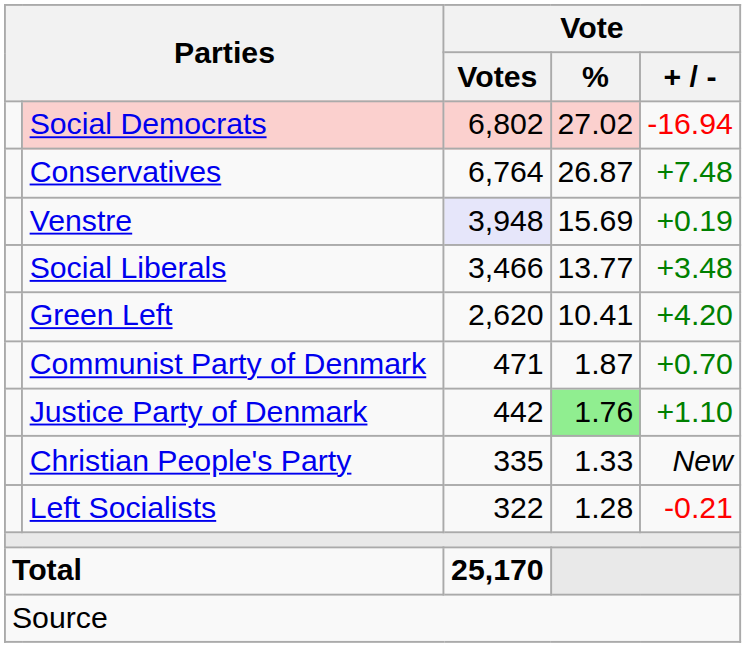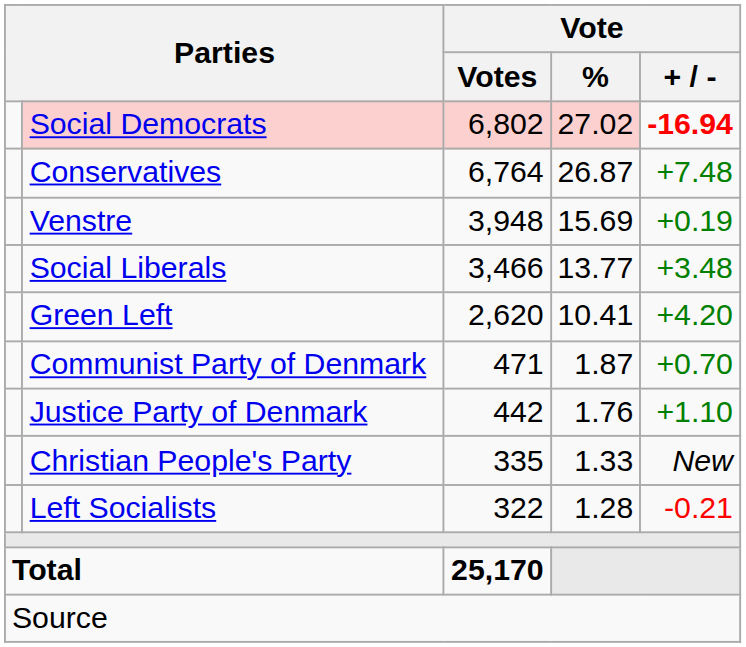(690, 124) normal -> (690, 124) bold
(506, 220) lavender background -> (506, 220) no background
(604, 412) lightgreen background -> (604, 412) no background
